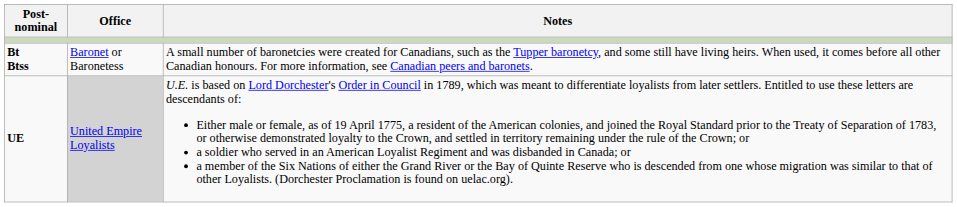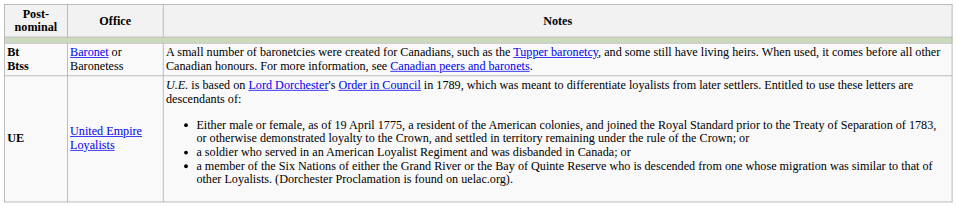(106, 138) lightgrey background -> (106, 138) no background
